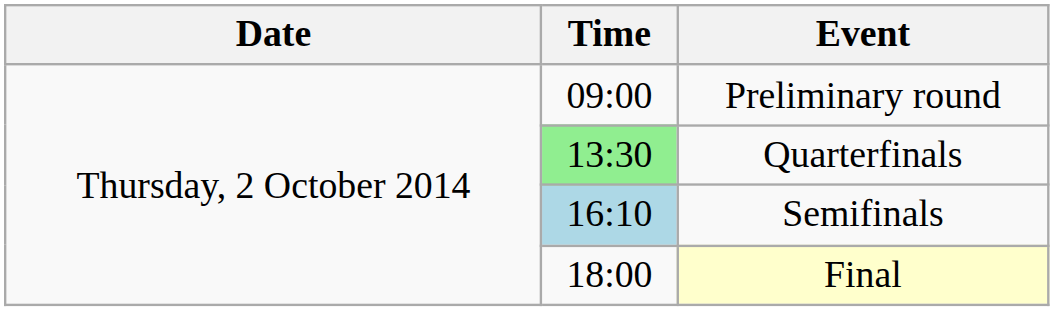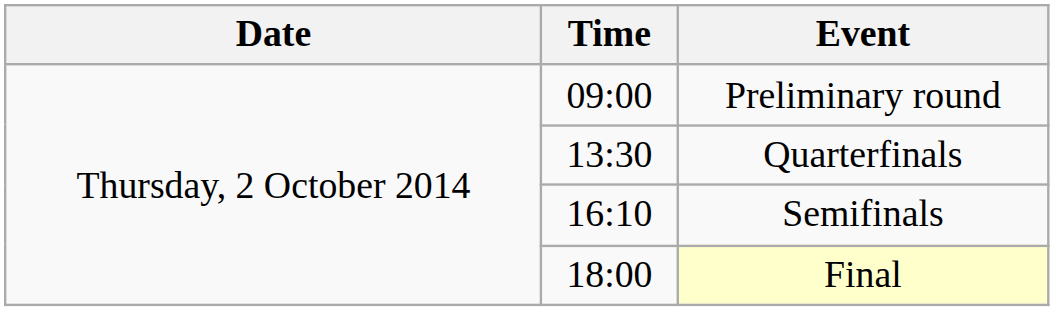(609, 154) lightgreen background -> (609, 154) no background
(609, 214) lightblue background -> (609, 214) no background
